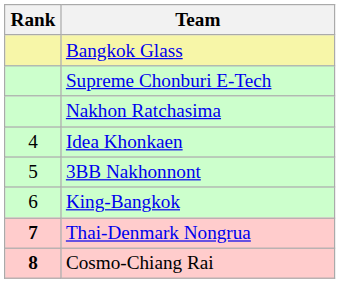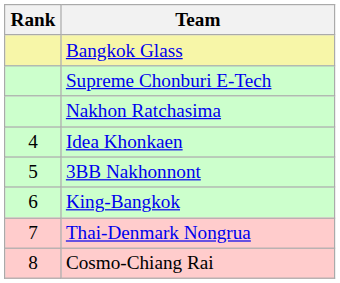(33, 232) bold -> (33, 232) normal
(33, 263) bold -> (33, 263) normal
